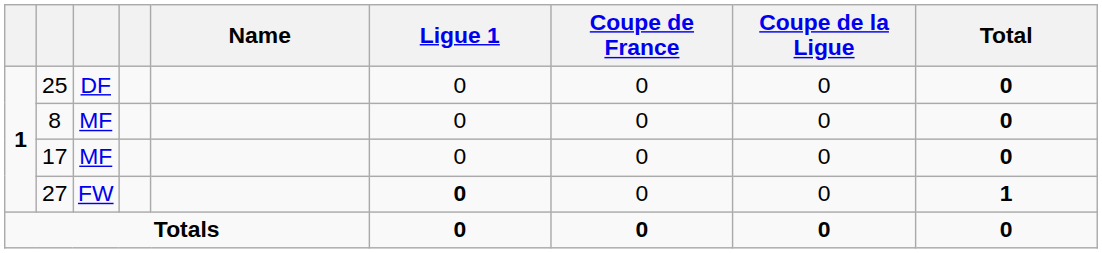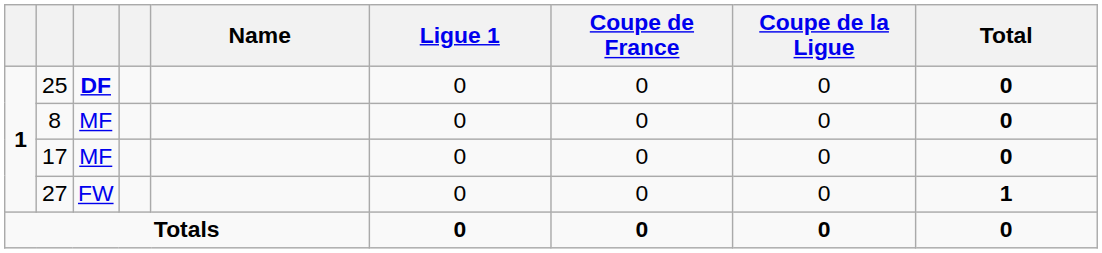(96, 84) normal -> (96, 84) bold
(460, 193) bold -> (460, 193) normal
